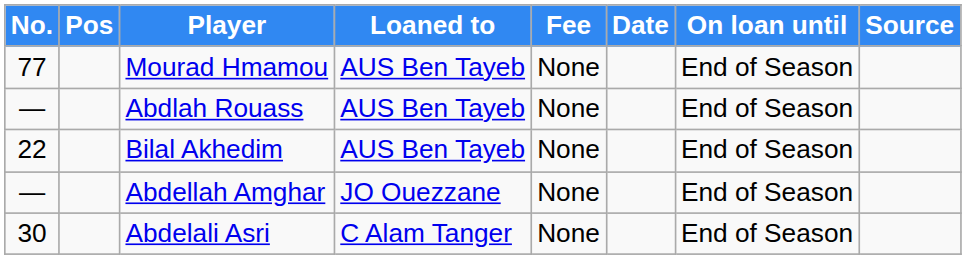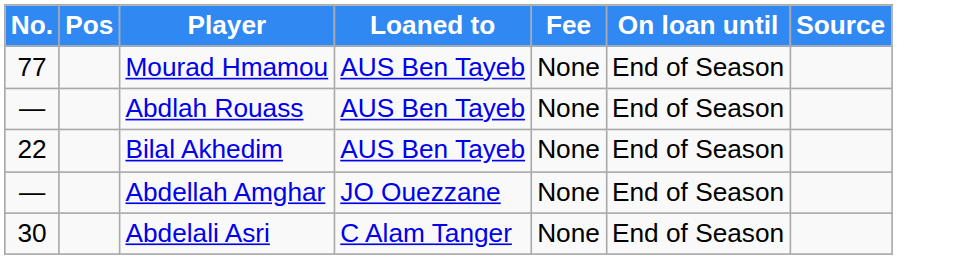- column: (640, 25)
